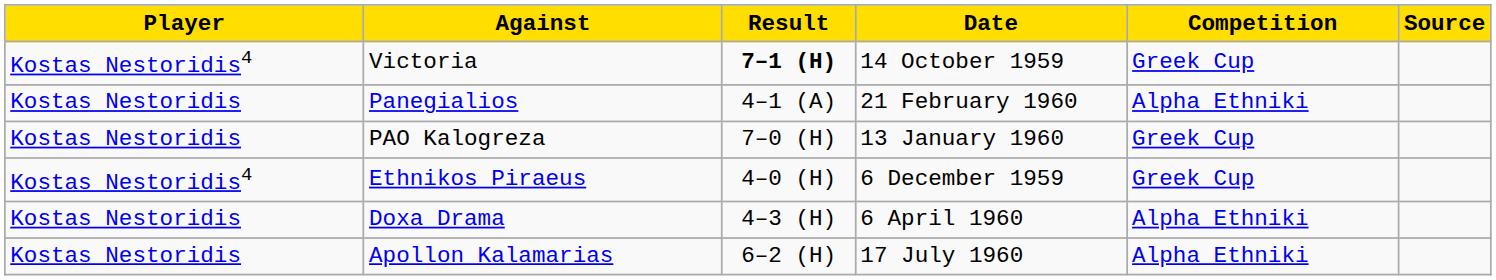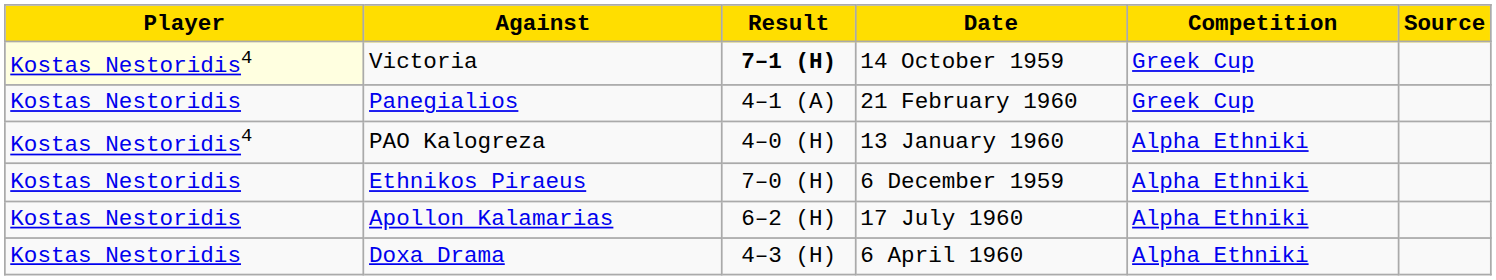(131, 63) no background -> (131, 63) lightyellow background
(1220, 103) Alpha Ethniki -> (1193, 103) Greek Cup
(126, 140) Kostas Nestoridis -> (131, 143) Kostas Nestoridis4
(789, 140) 7–0 (H) -> (789, 143) 4–0 (H)
(1193, 140) Greek Cup -> (1220, 143) Alpha Ethniki
(131, 179) Kostas Nestoridis4 -> (126, 182) Kostas Nestoridis
(789, 179) 4–0 (H) -> (789, 182) 7–0 (H)
(1193, 179) Greek Cup -> (1220, 182) Alpha Ethniki
rows swapped: (437, 219) <-> (491, 256)
